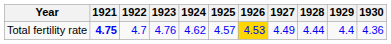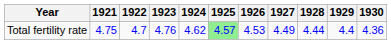(106, 30) bold -> (106, 30) normal
(225, 30) no background -> (225, 30) lightgreen background
(254, 30) gold background -> (254, 30) no background
